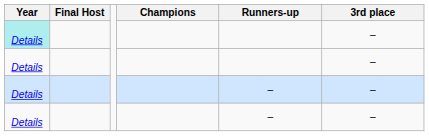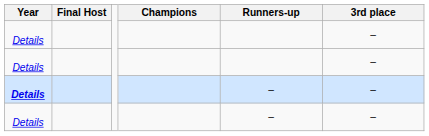(27, 40) paleturquoise background -> (28, 40) no background
(27, 95) normal -> (28, 95) bold
